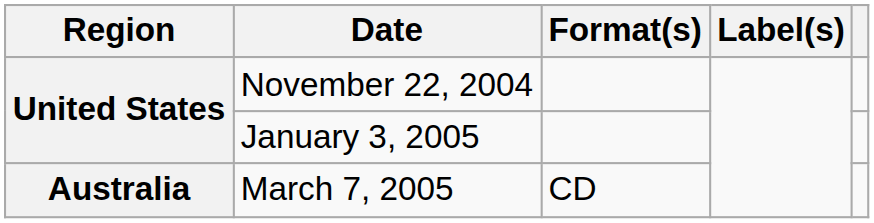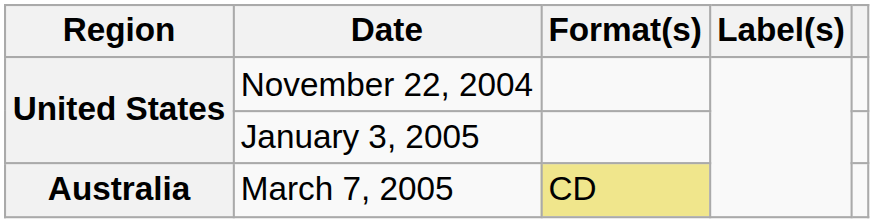(572, 189) no background -> (572, 189) khaki background
